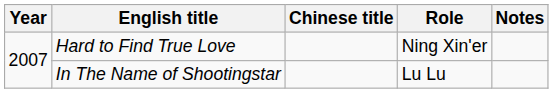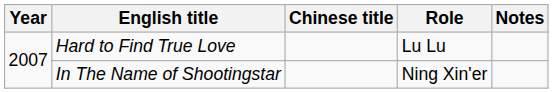(445, 46) Ning Xin'er -> (424, 46) Lu Lu
(424, 74) Lu Lu -> (445, 74) Ning Xin'er
